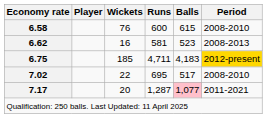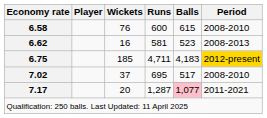(125, 74) 22 -> (125, 74) 37
